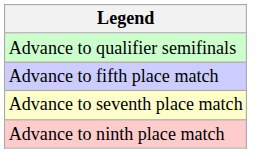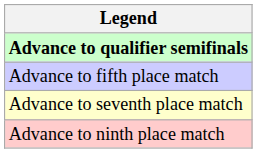(122, 47) normal -> (128, 47) bold
